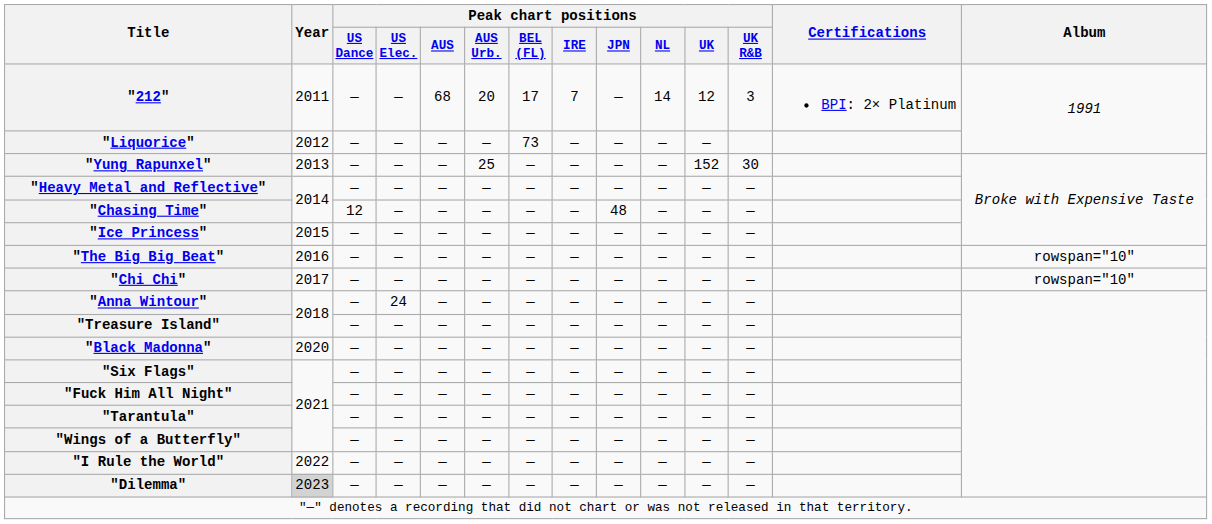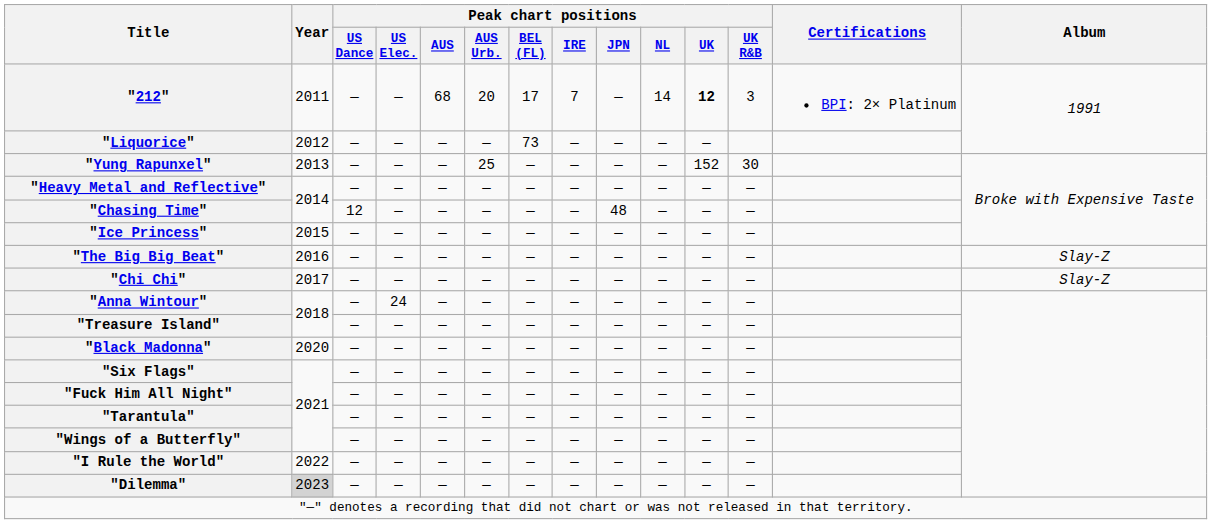(706, 97) normal -> (706, 97) bold
(1084, 257) rowspan="10" -> (1084, 257) Slay-Z
(1084, 280) rowspan="10" -> (1084, 280) Slay-Z
